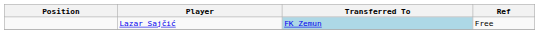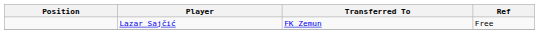(303, 23) lightblue background -> (303, 23) no background
